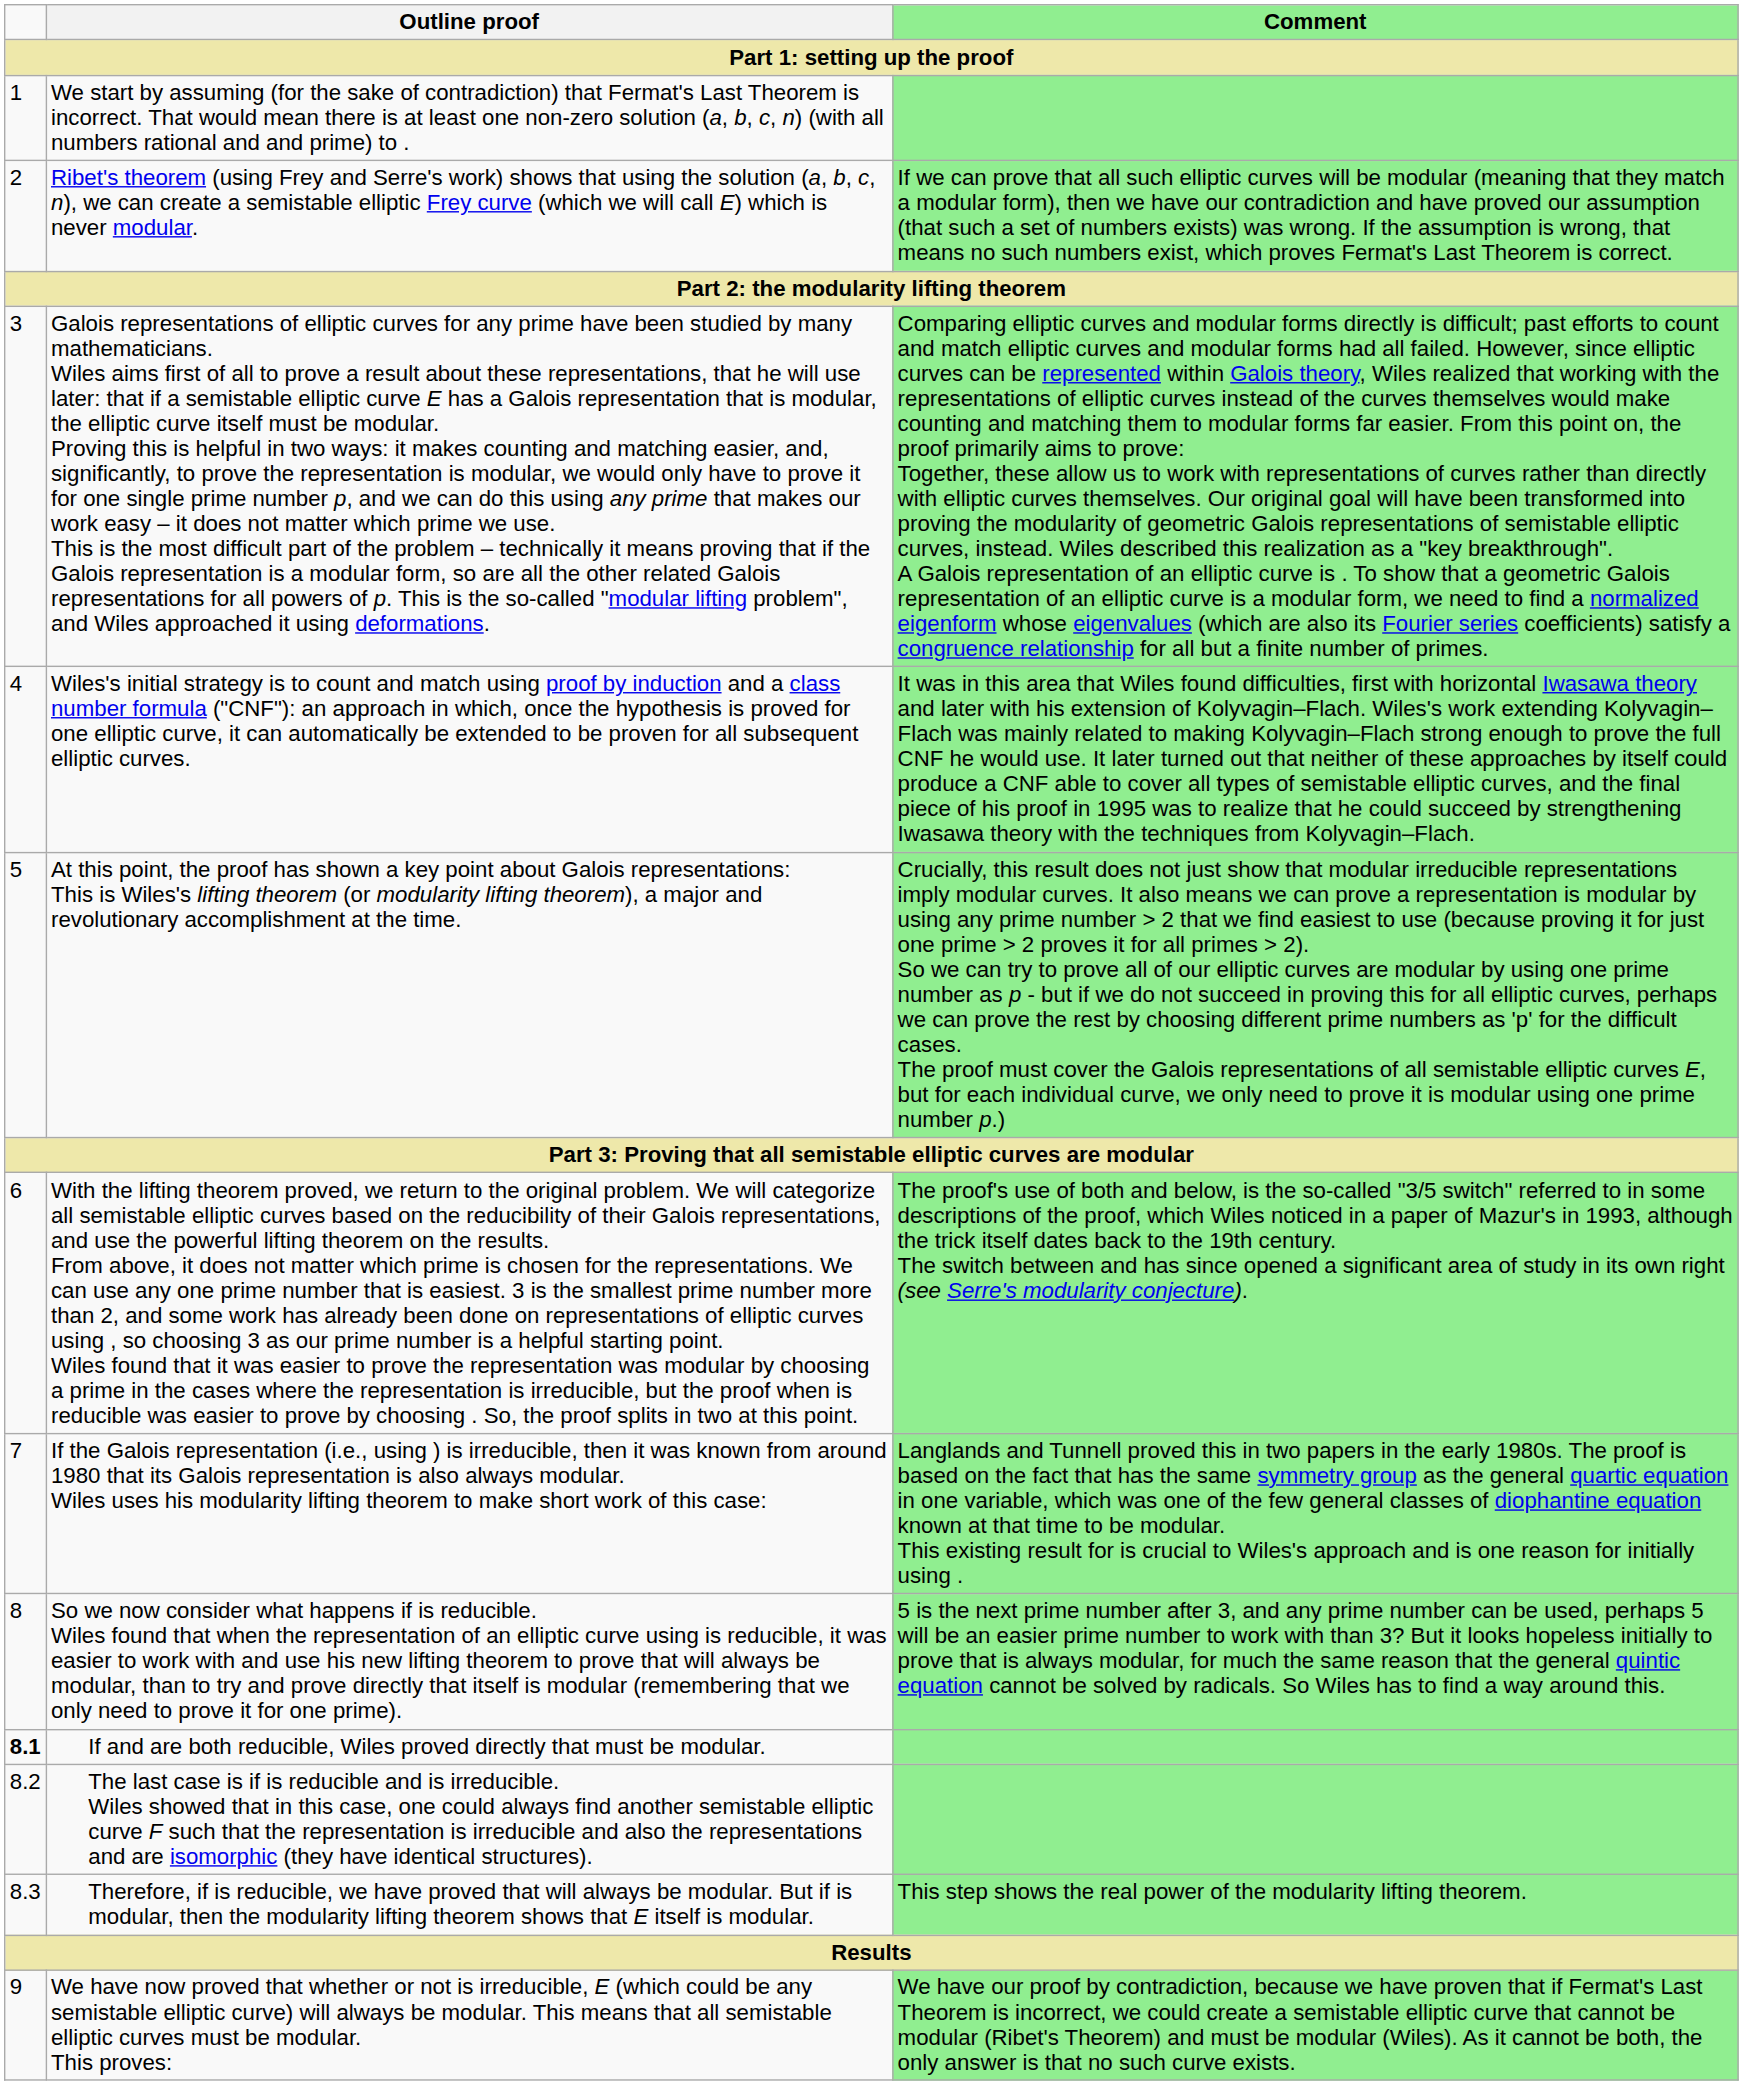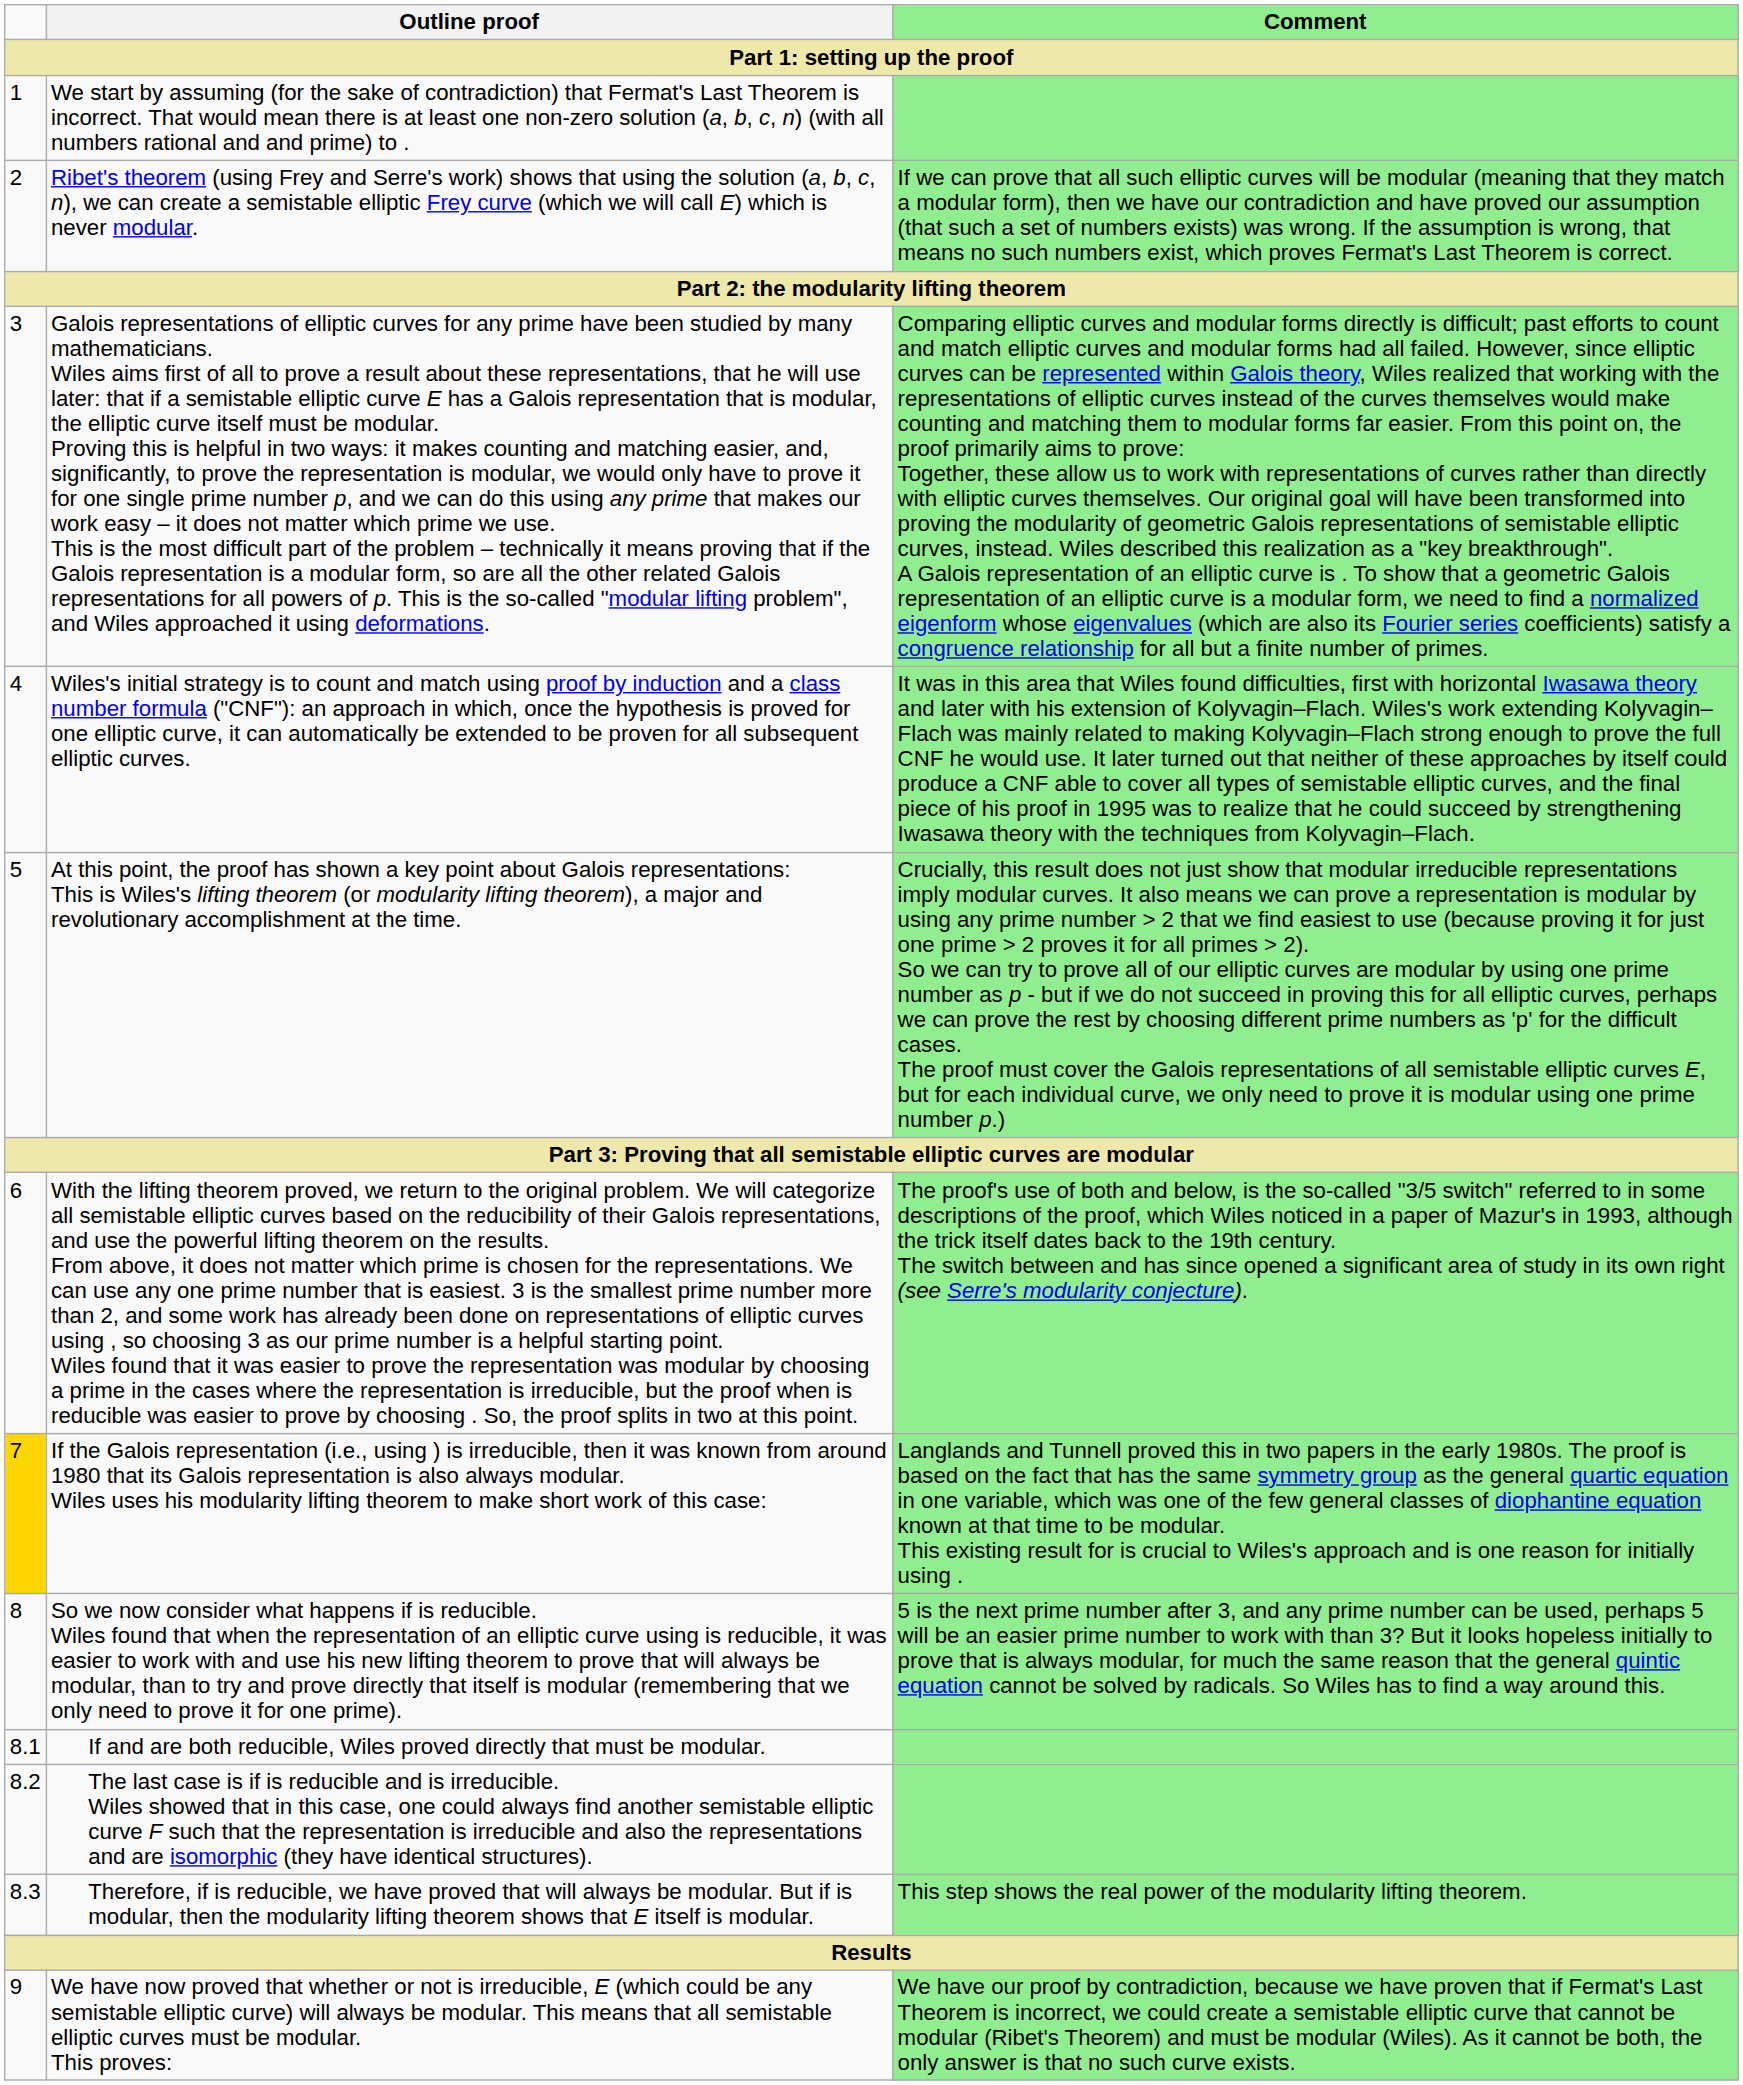(16, 1450) no background -> (16, 1450) gold background
(25, 1746) bold -> (25, 1746) normal
